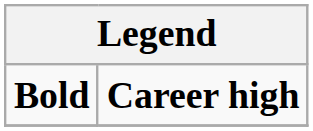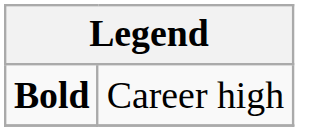(203, 94) bold -> (195, 94) normal
